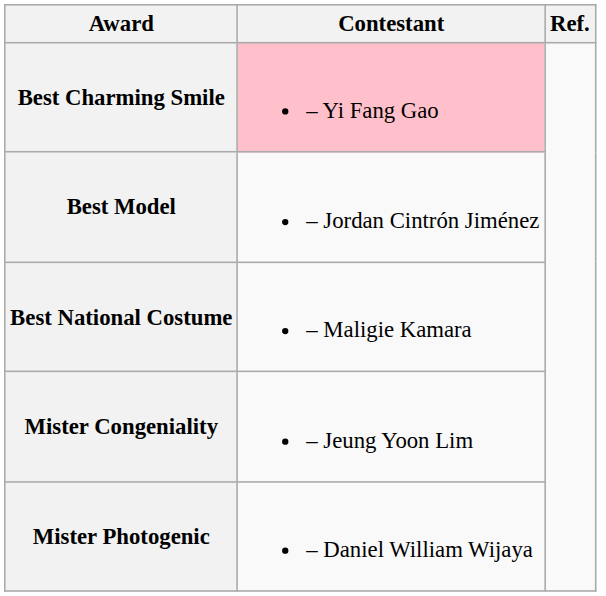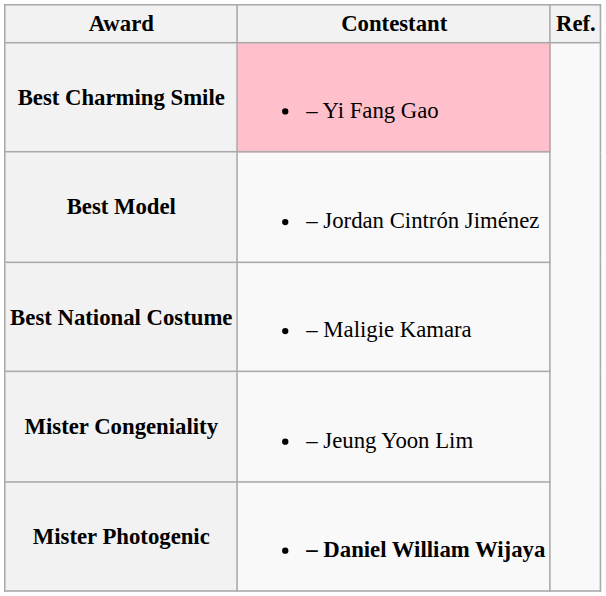(391, 551) normal -> (394, 551) bold
